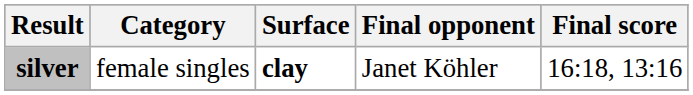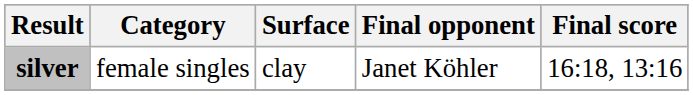(285, 68) bold -> (284, 68) normal
